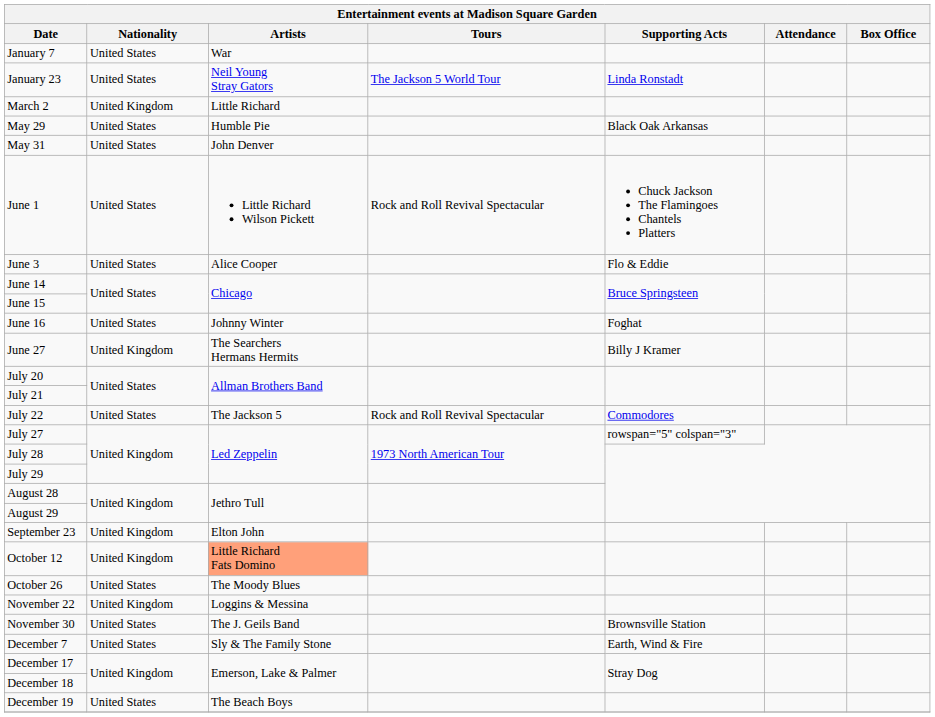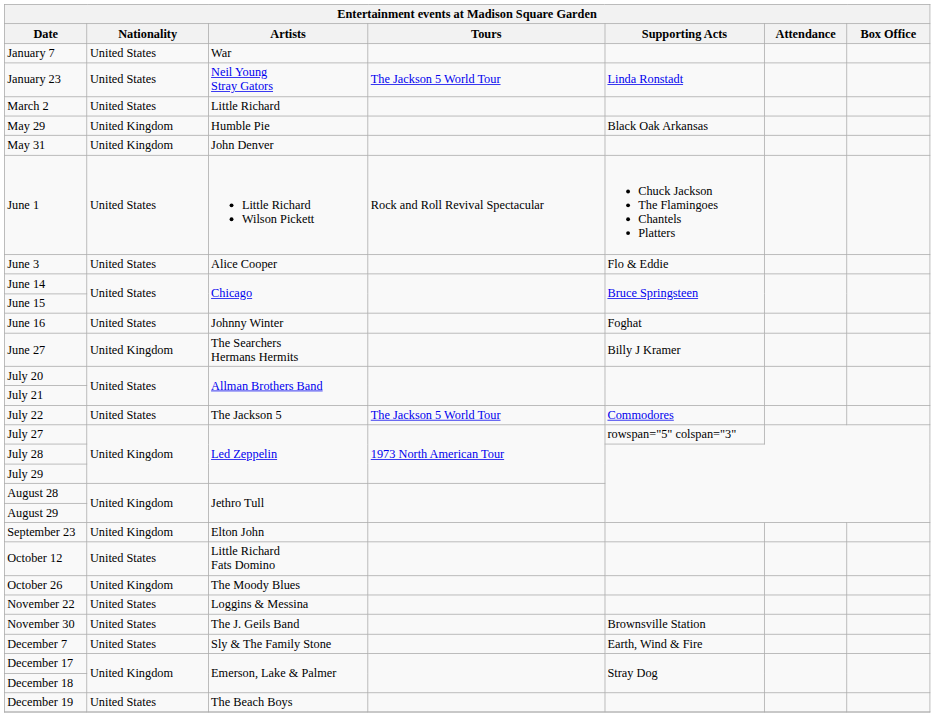(131, 106) United Kingdom -> (123, 106) United States
(123, 125) United States -> (131, 125) United Kingdom
(123, 145) United States -> (131, 145) United Kingdom
(457, 415) Rock and Roll Revival Spectacular -> (436, 415) The Jackson 5 World Tour
(131, 558) United Kingdom -> (123, 558) United States
(245, 558) lightsalmon background -> (245, 558) no background
(123, 585) United States -> (131, 585) United Kingdom
(131, 604) United Kingdom -> (123, 604) United States
